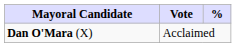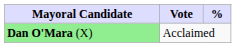(50, 33) no background -> (50, 33) lightgreen background
